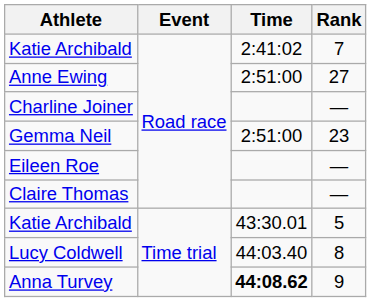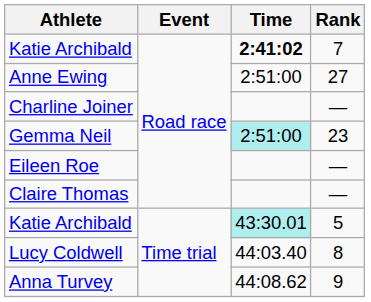(271, 49) normal -> (271, 49) bold
(271, 136) no background -> (271, 136) paleturquoise background
(271, 223) no background -> (271, 223) paleturquoise background
(271, 282) bold -> (271, 282) normal
